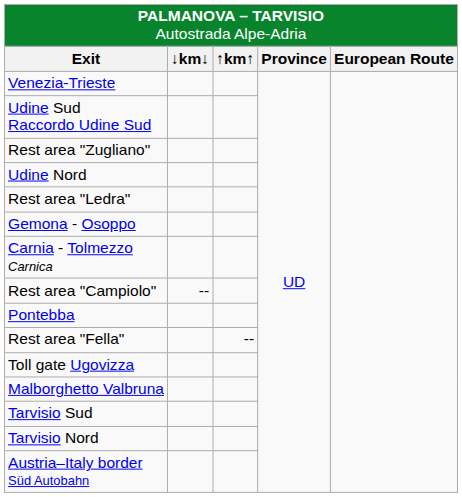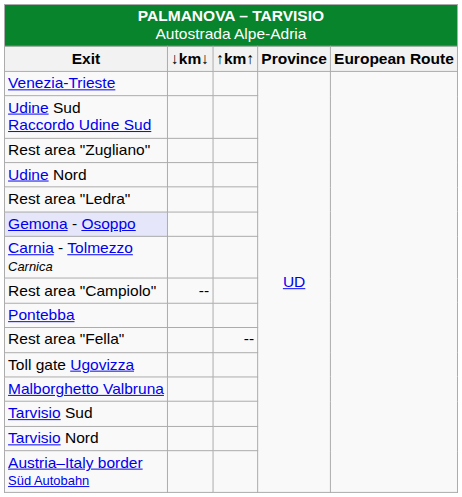(72, 224) no background -> (72, 224) lavender background
